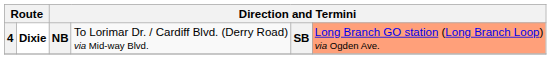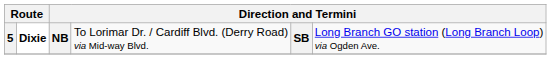(10, 38) 4 -> (10, 38) 5
(429, 38) lightsalmon background -> (429, 38) no background
